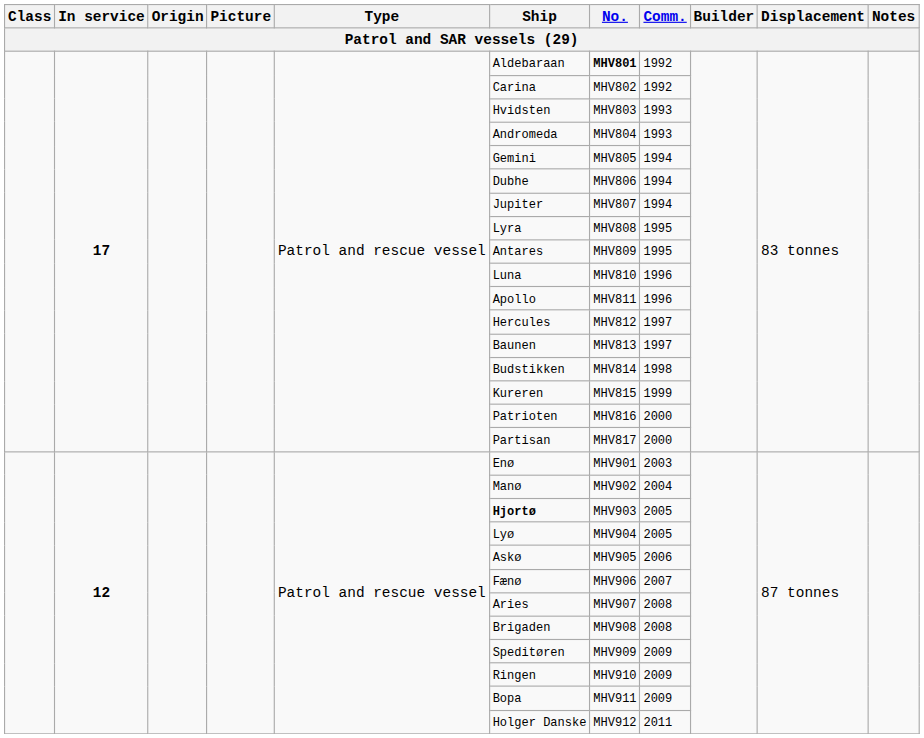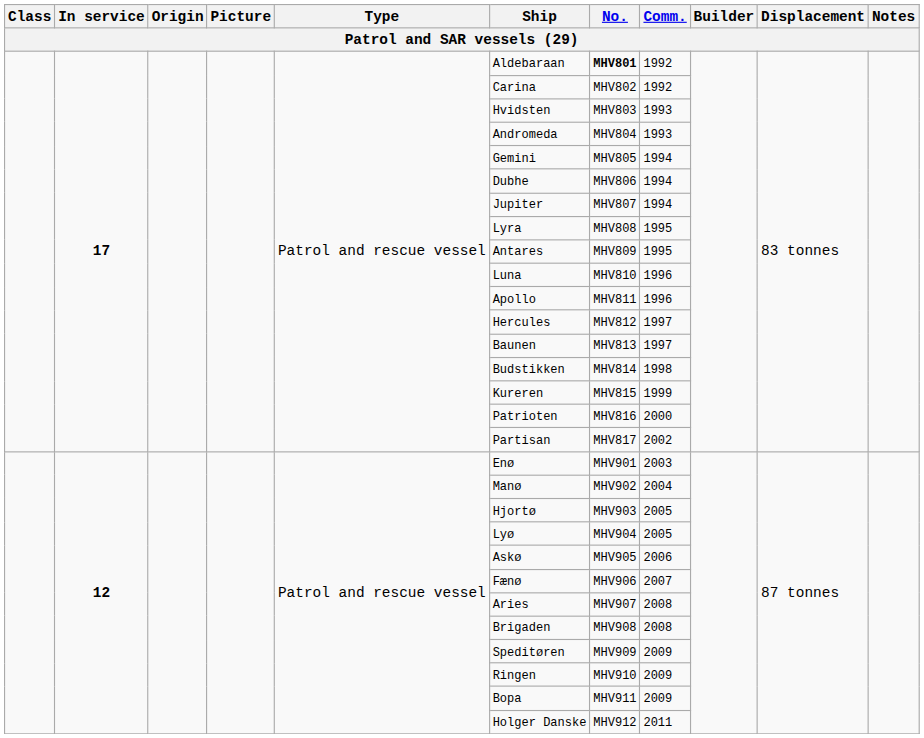(658, 440) 2000 -> (658, 440) 2002
(514, 510) bold -> (514, 511) normal
